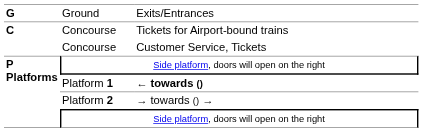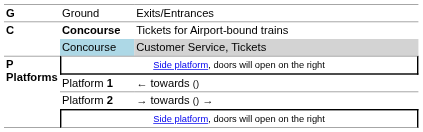(89, 30) normal -> (91, 30) bold
(89, 47) no background -> (89, 47) lightblue background
(201, 47) no background -> (201, 47) lightgrey background
(169, 83) bold -> (168, 83) normal
